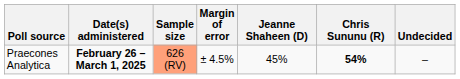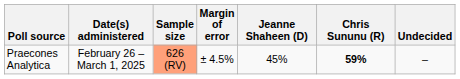(111, 60) bold -> (111, 60) normal
(356, 60) 54% -> (356, 60) 59%
